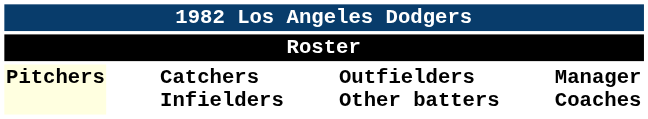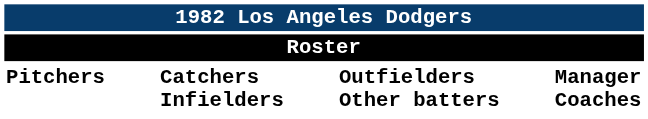(55, 78) lightyellow background -> (55, 78) no background
